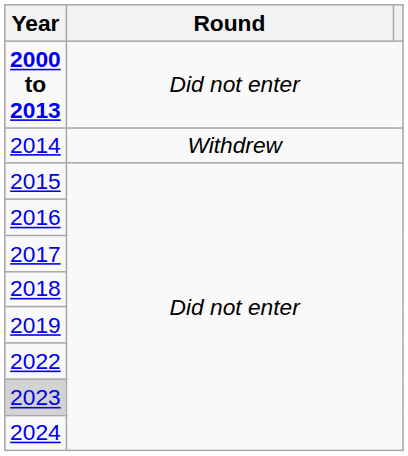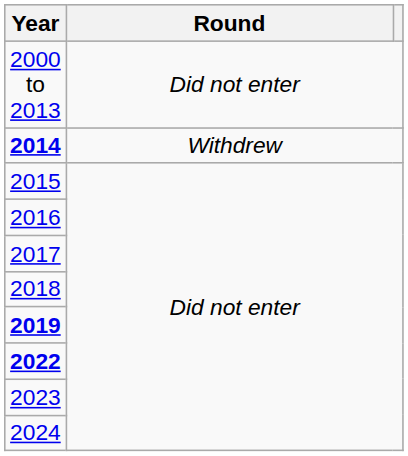(35, 84) bold -> (35, 84) normal
(35, 146) normal -> (35, 146) bold
(35, 325) normal -> (35, 325) bold
(35, 361) normal -> (35, 361) bold
(35, 397) lightgrey background -> (35, 397) no background
